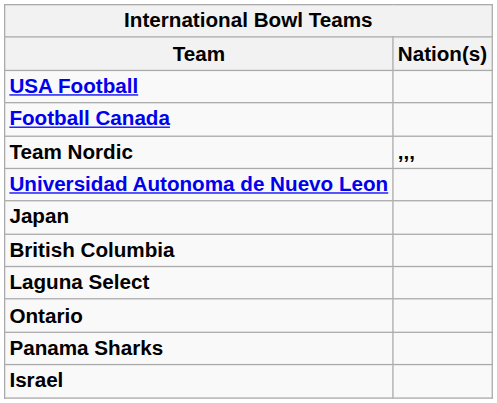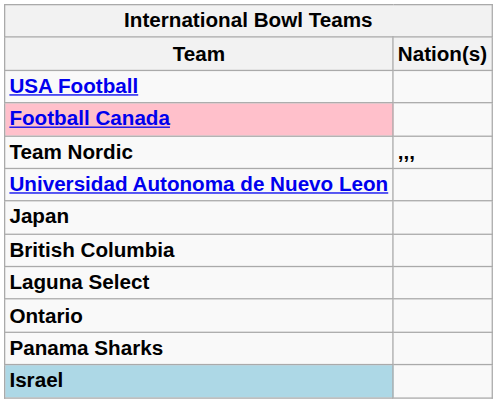(90, 119) no background -> (90, 119) pink background
(36, 380) no background -> (36, 380) lightblue background
